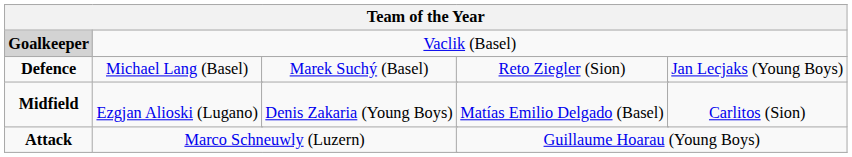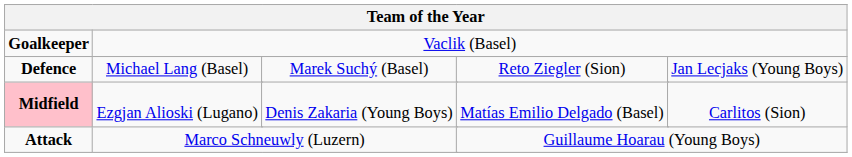(49, 43) lightgrey background -> (49, 43) no background
(49, 104) no background -> (49, 104) pink background
